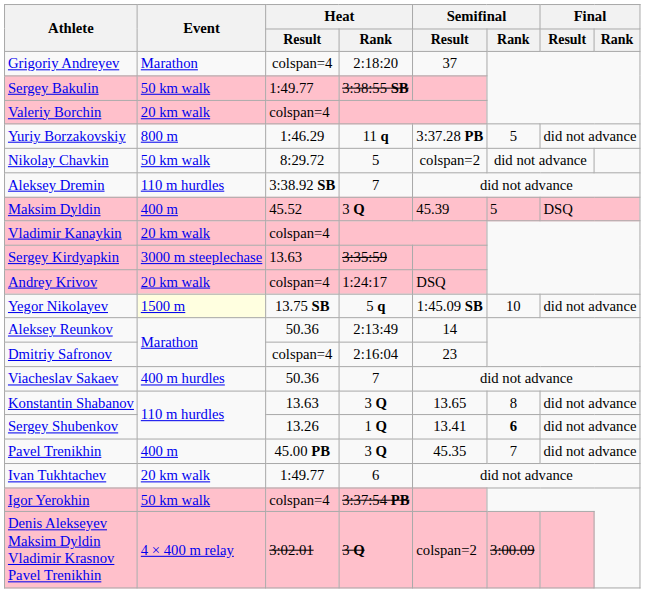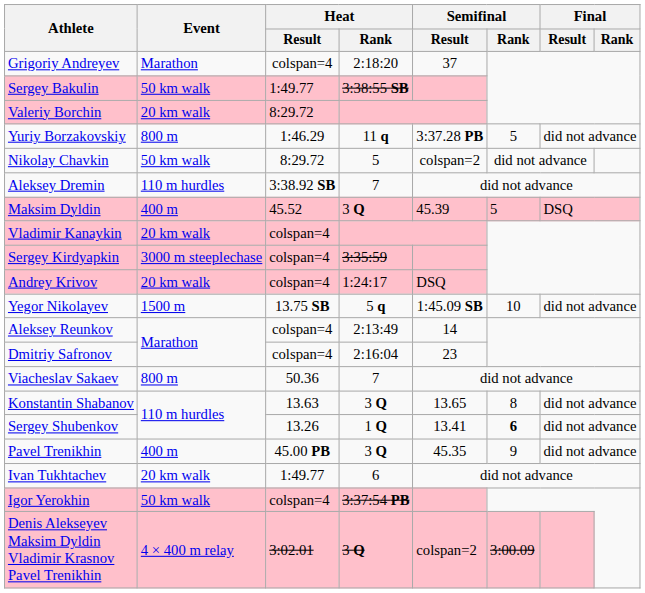(299, 112) colspan=4 -> (291, 112) 8:29.72
(286, 257) 13.63 -> (299, 257) colspan=4
(163, 306) lightyellow background -> (163, 306) no background
(302, 330) 50.36 -> (302, 330) colspan=4
(183, 379) 400 m hurdles -> (159, 379) 800 m
(513, 451) 7 -> (513, 451) 9
